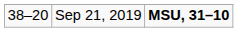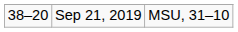(189, 16) bold -> (189, 16) normal
